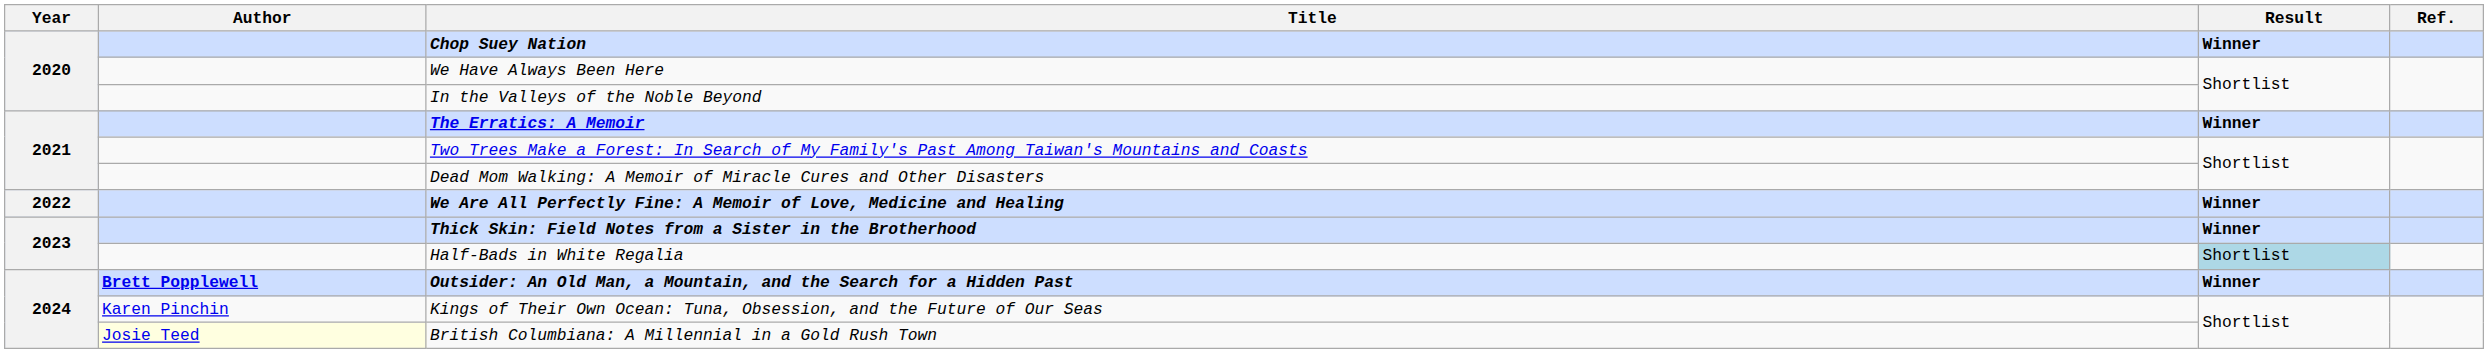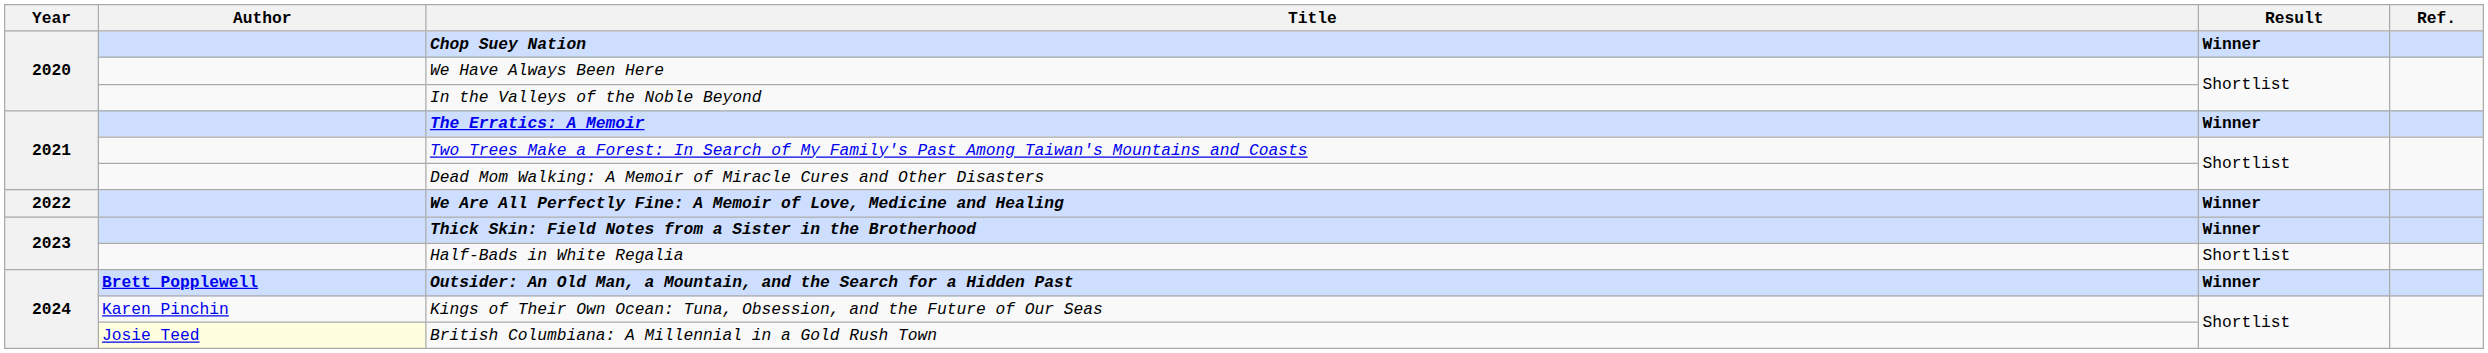(2246, 256) lightblue background -> (2246, 256) no background
